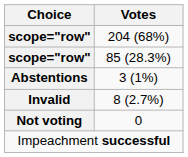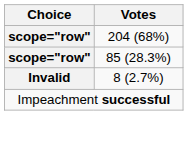- row: (138, 78)
- row: (138, 120)
